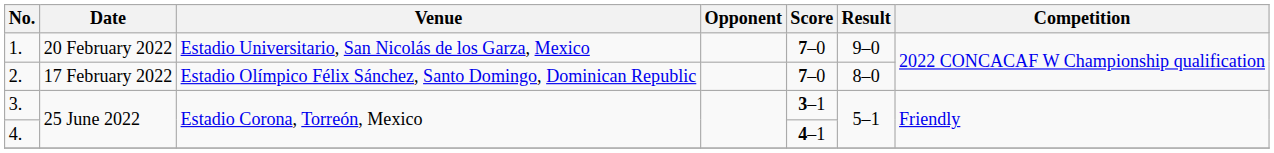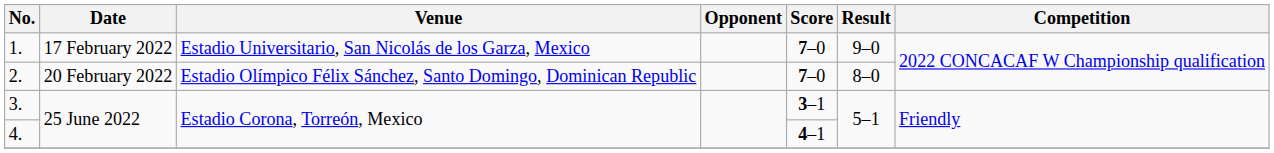(108, 47) 20 February 2022 -> (108, 47) 17 February 2022
(108, 76) 17 February 2022 -> (108, 76) 20 February 2022
